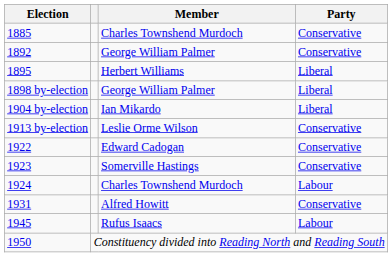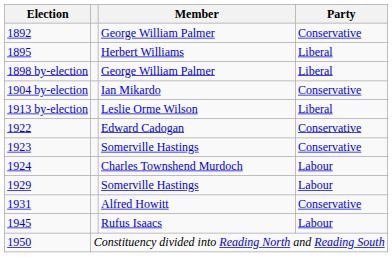- row: (19, 33)
(315, 109) Liberal -> (330, 90) Conservative
(330, 128) Conservative -> (315, 109) Liberal
+ row: (19, 185)
